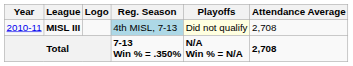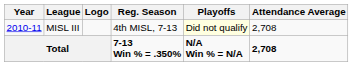(63, 27) bold -> (63, 27) normal
(145, 27) lightblue background -> (145, 27) no background
